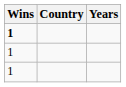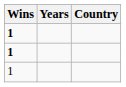columns swapped: (62, 14) <-> (104, 14)
(10, 52) normal -> (10, 52) bold
